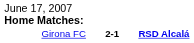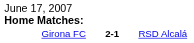(164, 34) bold -> (163, 34) normal
